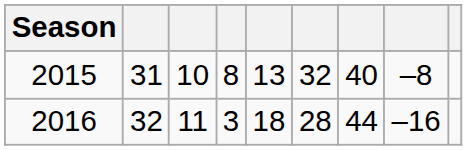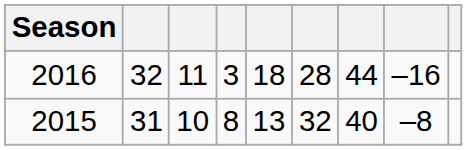rows swapped: (64, 121) <-> (64, 74)
